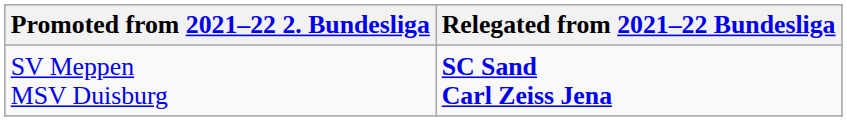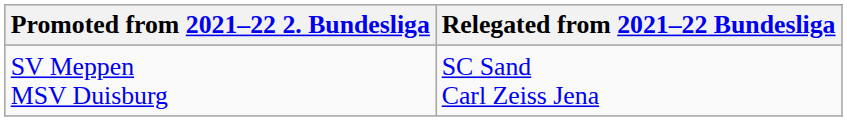(527, 80) bold -> (520, 80) normal
